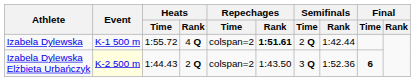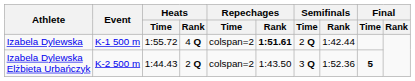(118, 63) lightyellow background -> (118, 63) no background
(370, 63) 6 -> (370, 63) 5
